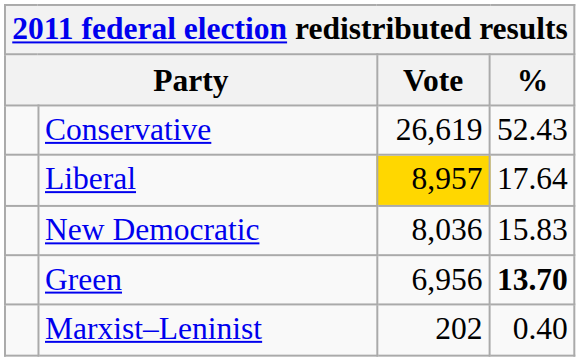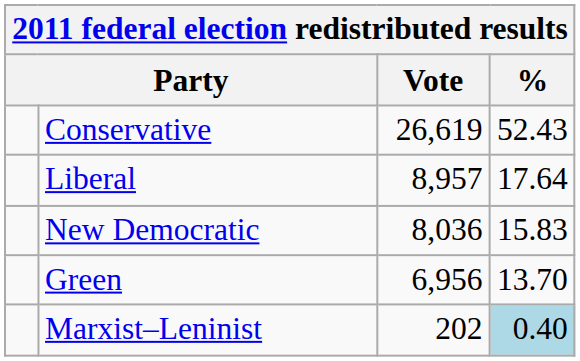(447, 179) gold background -> (447, 179) no background
(532, 279) bold -> (532, 279) normal
(540, 329) no background -> (540, 329) lightblue background
